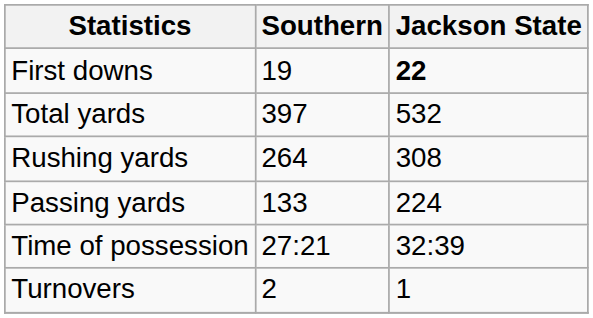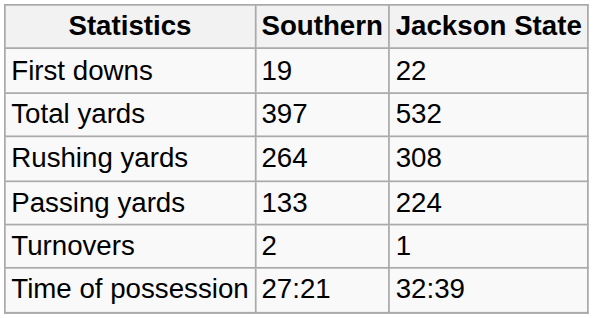(411, 70) bold -> (411, 70) normal
rows swapped: (73, 289) <-> (130, 245)
